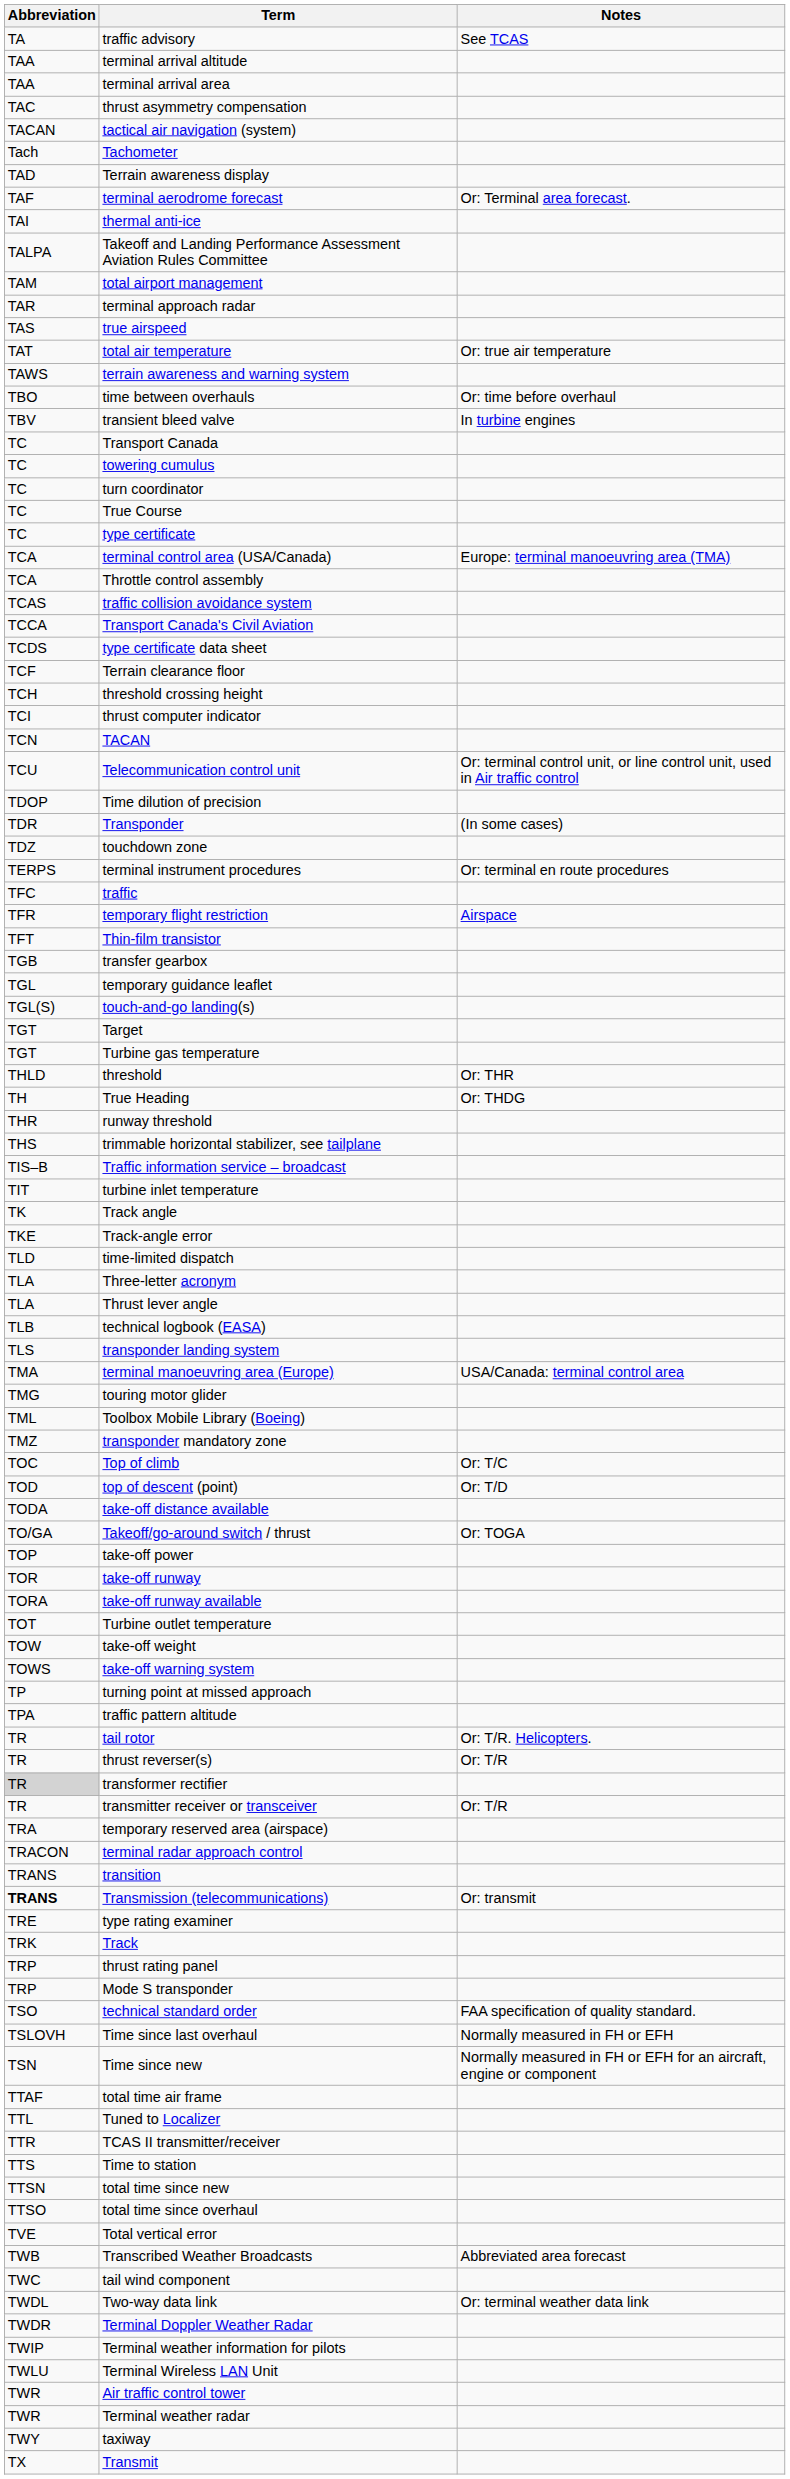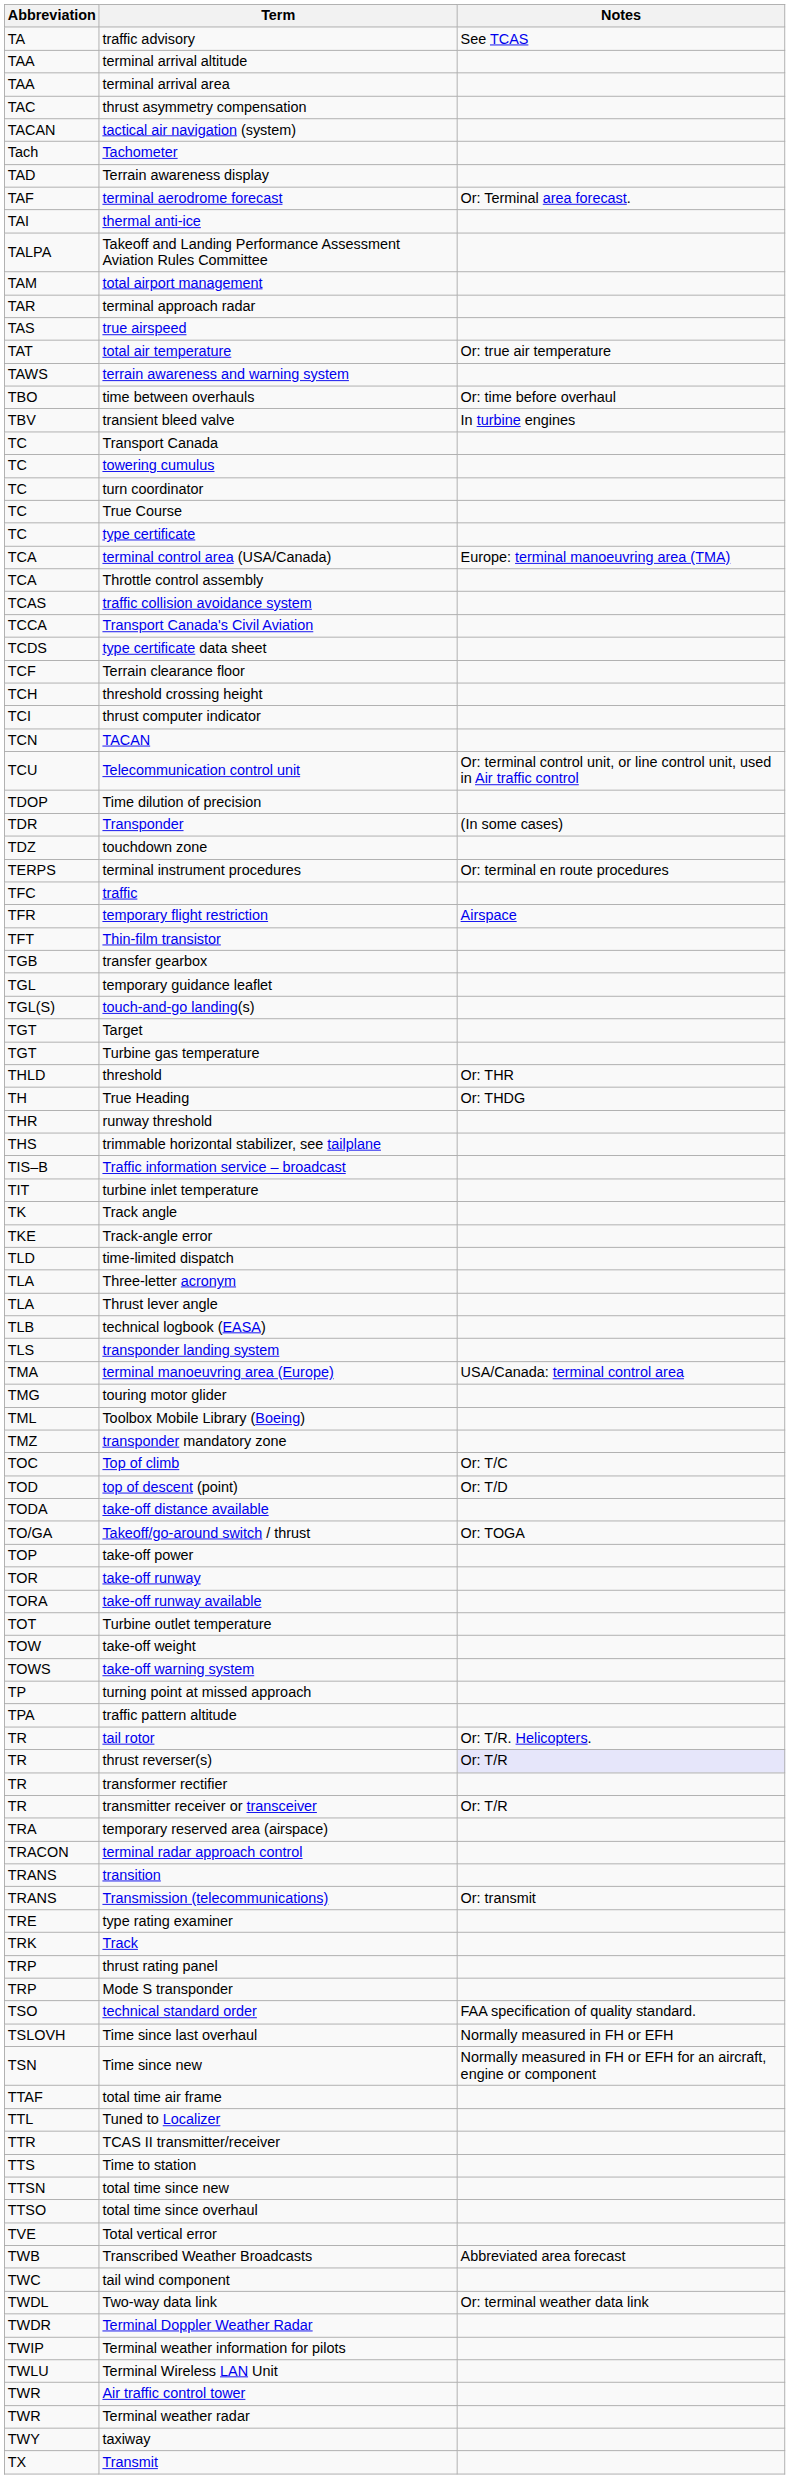(484, 1761) no background -> (484, 1761) lavender background
(17, 1783) lightgrey background -> (17, 1783) no background
(33, 1898) bold -> (32, 1898) normal
